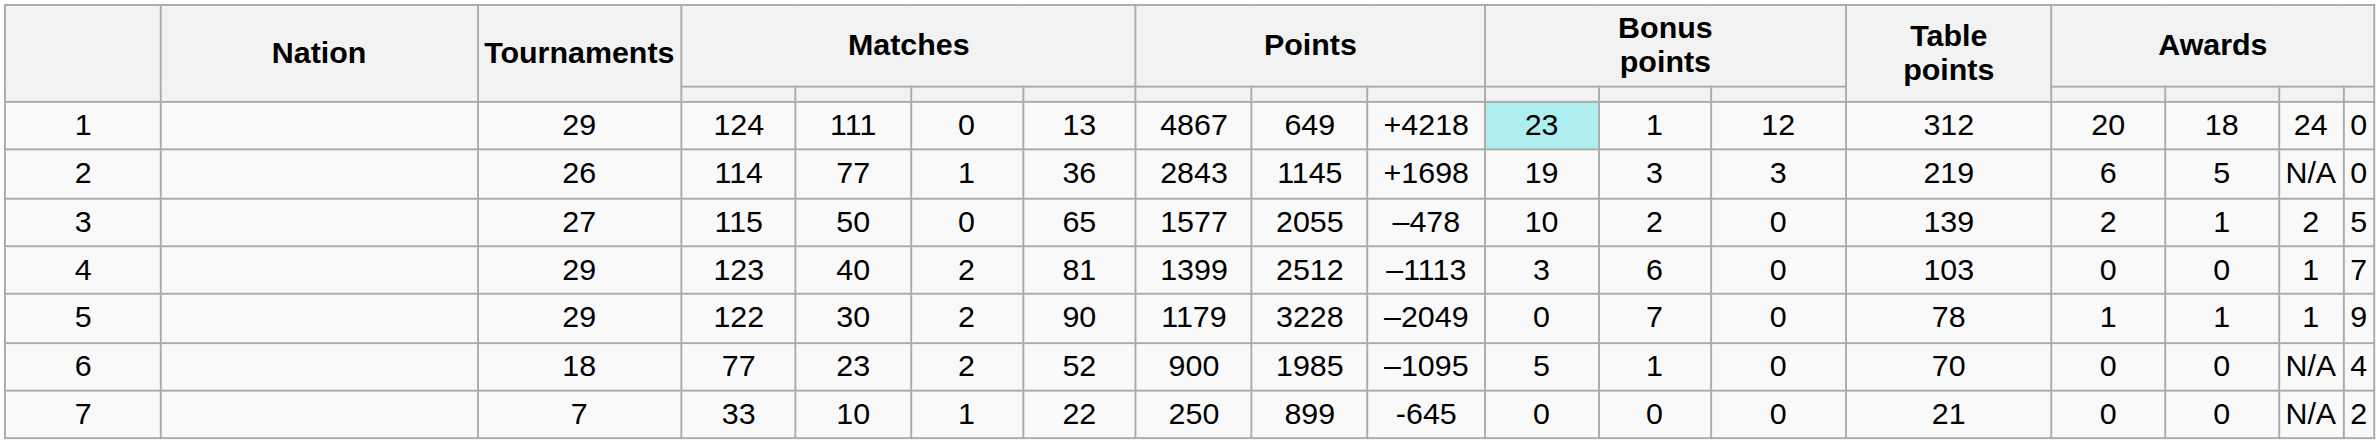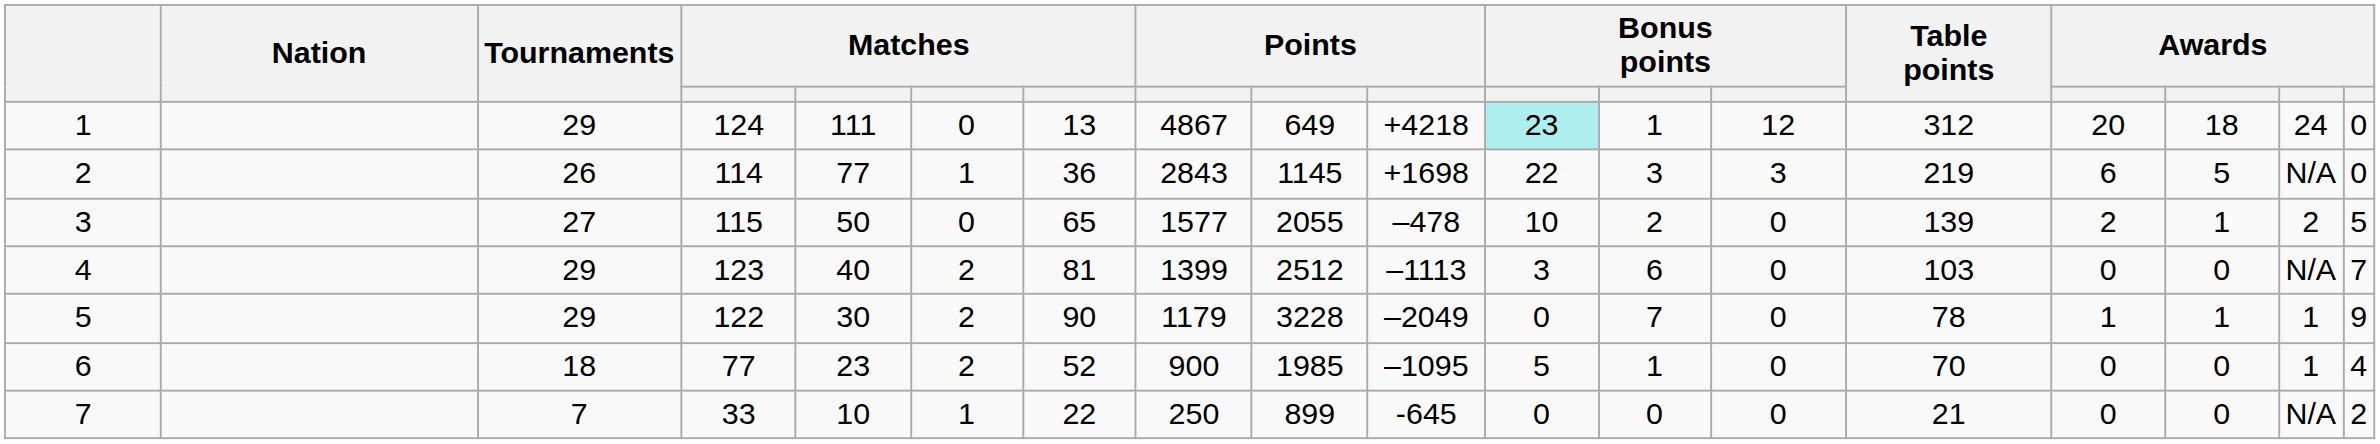(1542, 173) 19 -> (1542, 173) 22
(2311, 269) 1 -> (2311, 269) N/A
(2311, 366) N/A -> (2311, 366) 1
